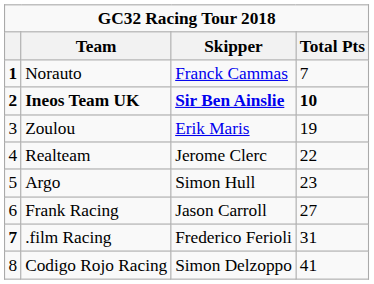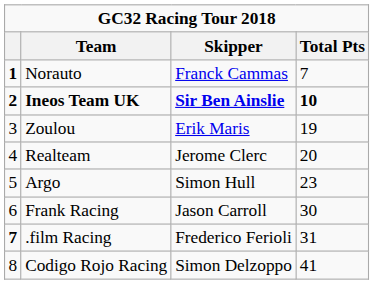(308, 155) 22 -> (308, 155) 20
(308, 210) 27 -> (308, 210) 30
